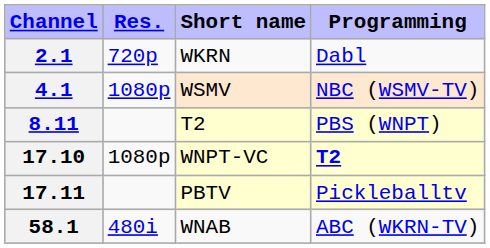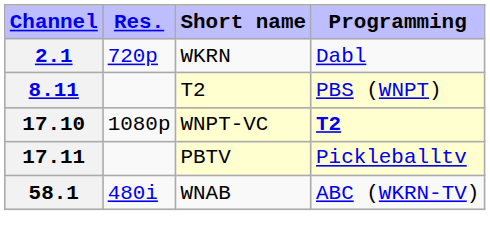- row: (54, 90)
